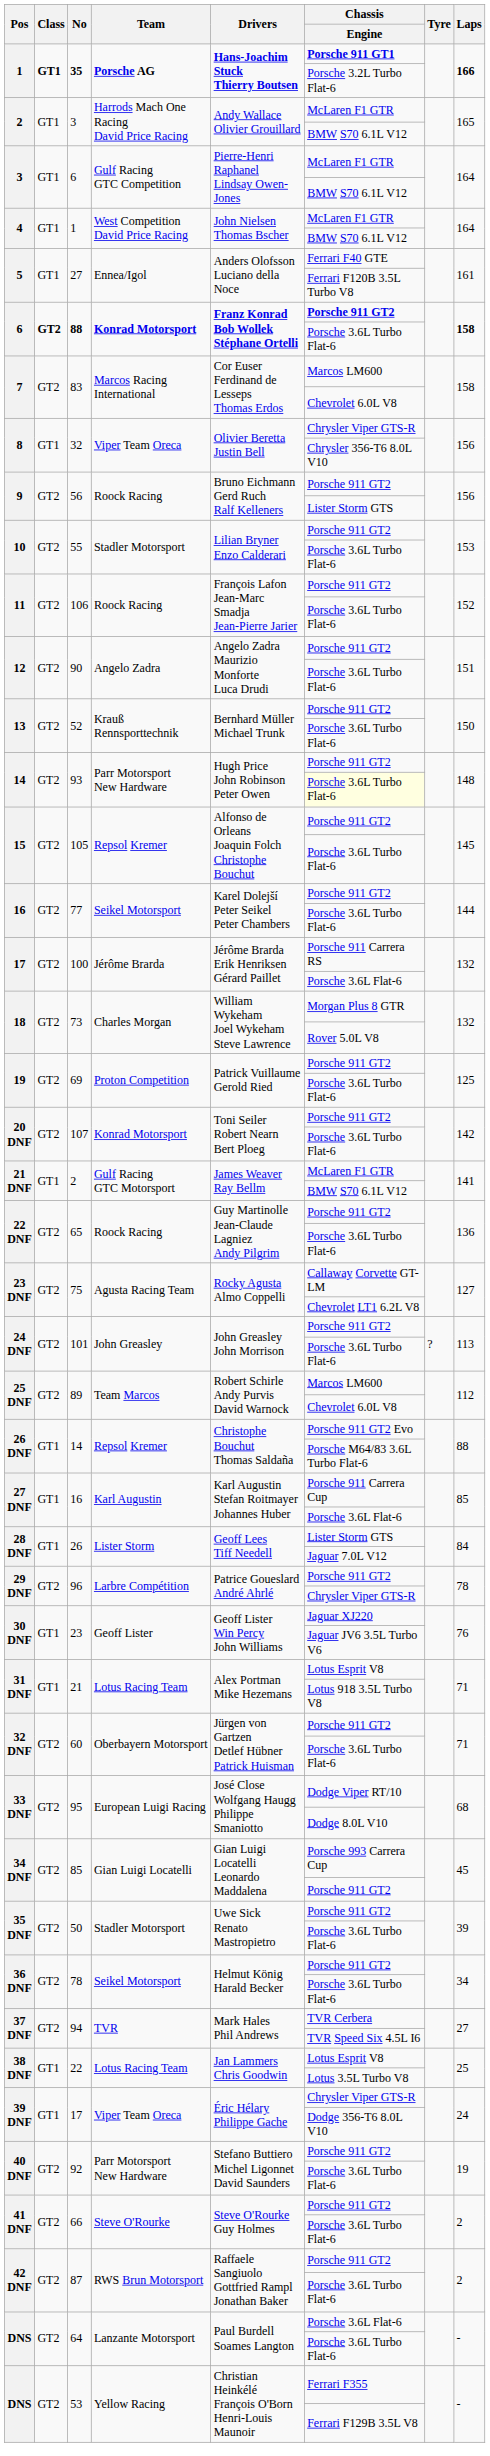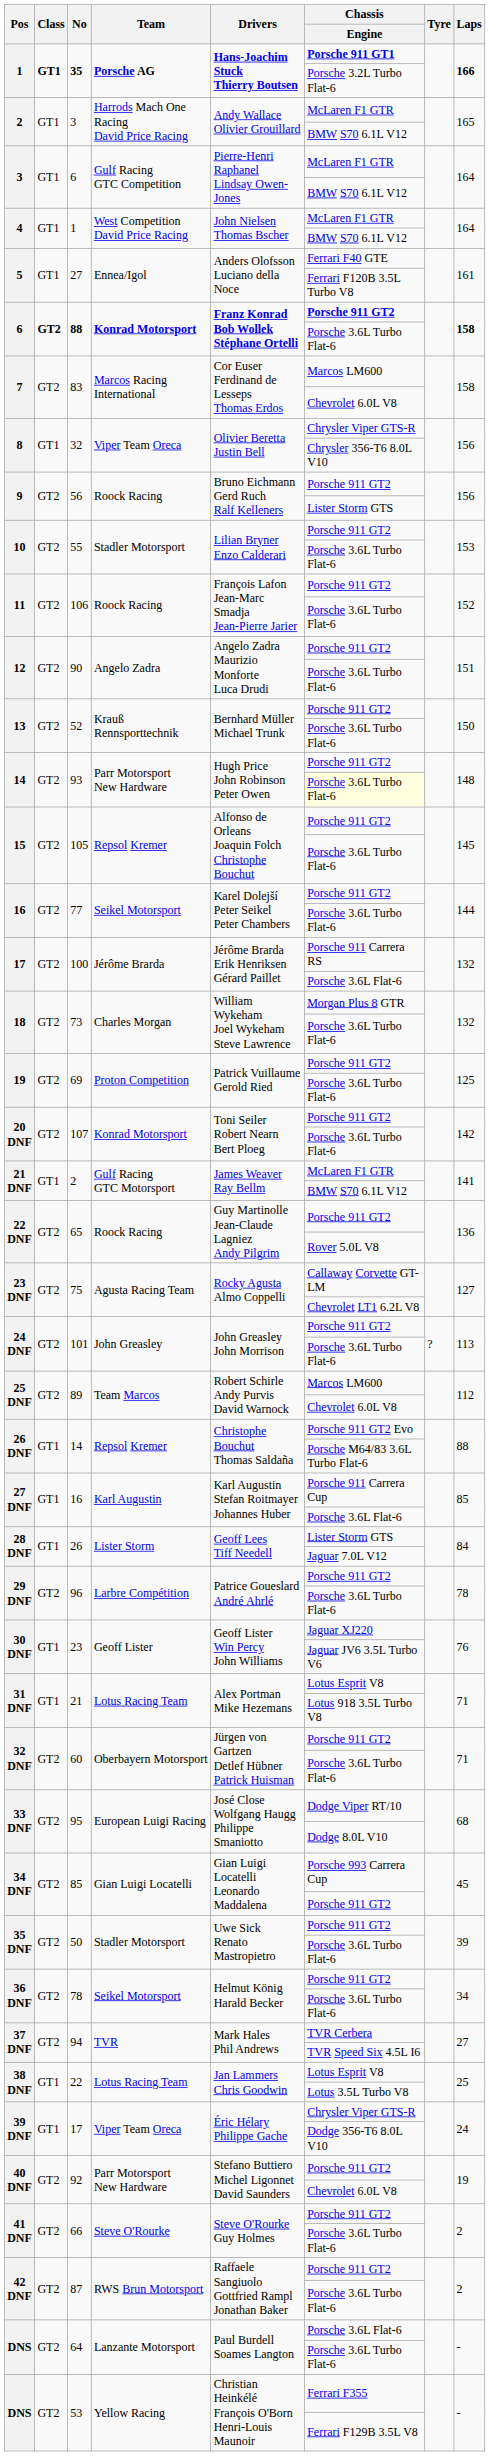(343, 1038) Rover 5.0L V8 -> (354, 1033) Porsche 3.6L Turbo Flat-6
(354, 1243) Porsche 3.6L Turbo Flat-6 -> (343, 1247) Rover 5.0L V8
(361, 1596) Chrysler Viper GTS-R -> (354, 1603) Porsche 3.6L Turbo Flat-6
(354, 2178) Porsche 3.6L Turbo Flat-6 -> (352, 2192) Chevrolet 6.0L V8
